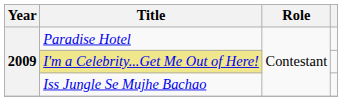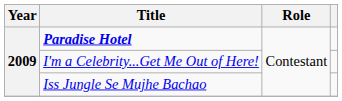(87, 38) normal -> (87, 38) bold
(151, 61) khaki background -> (151, 61) no background
